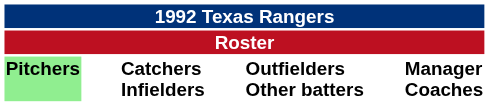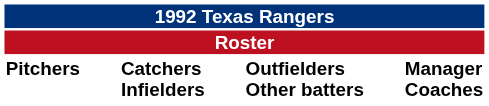(43, 68) lightgreen background -> (43, 68) no background
